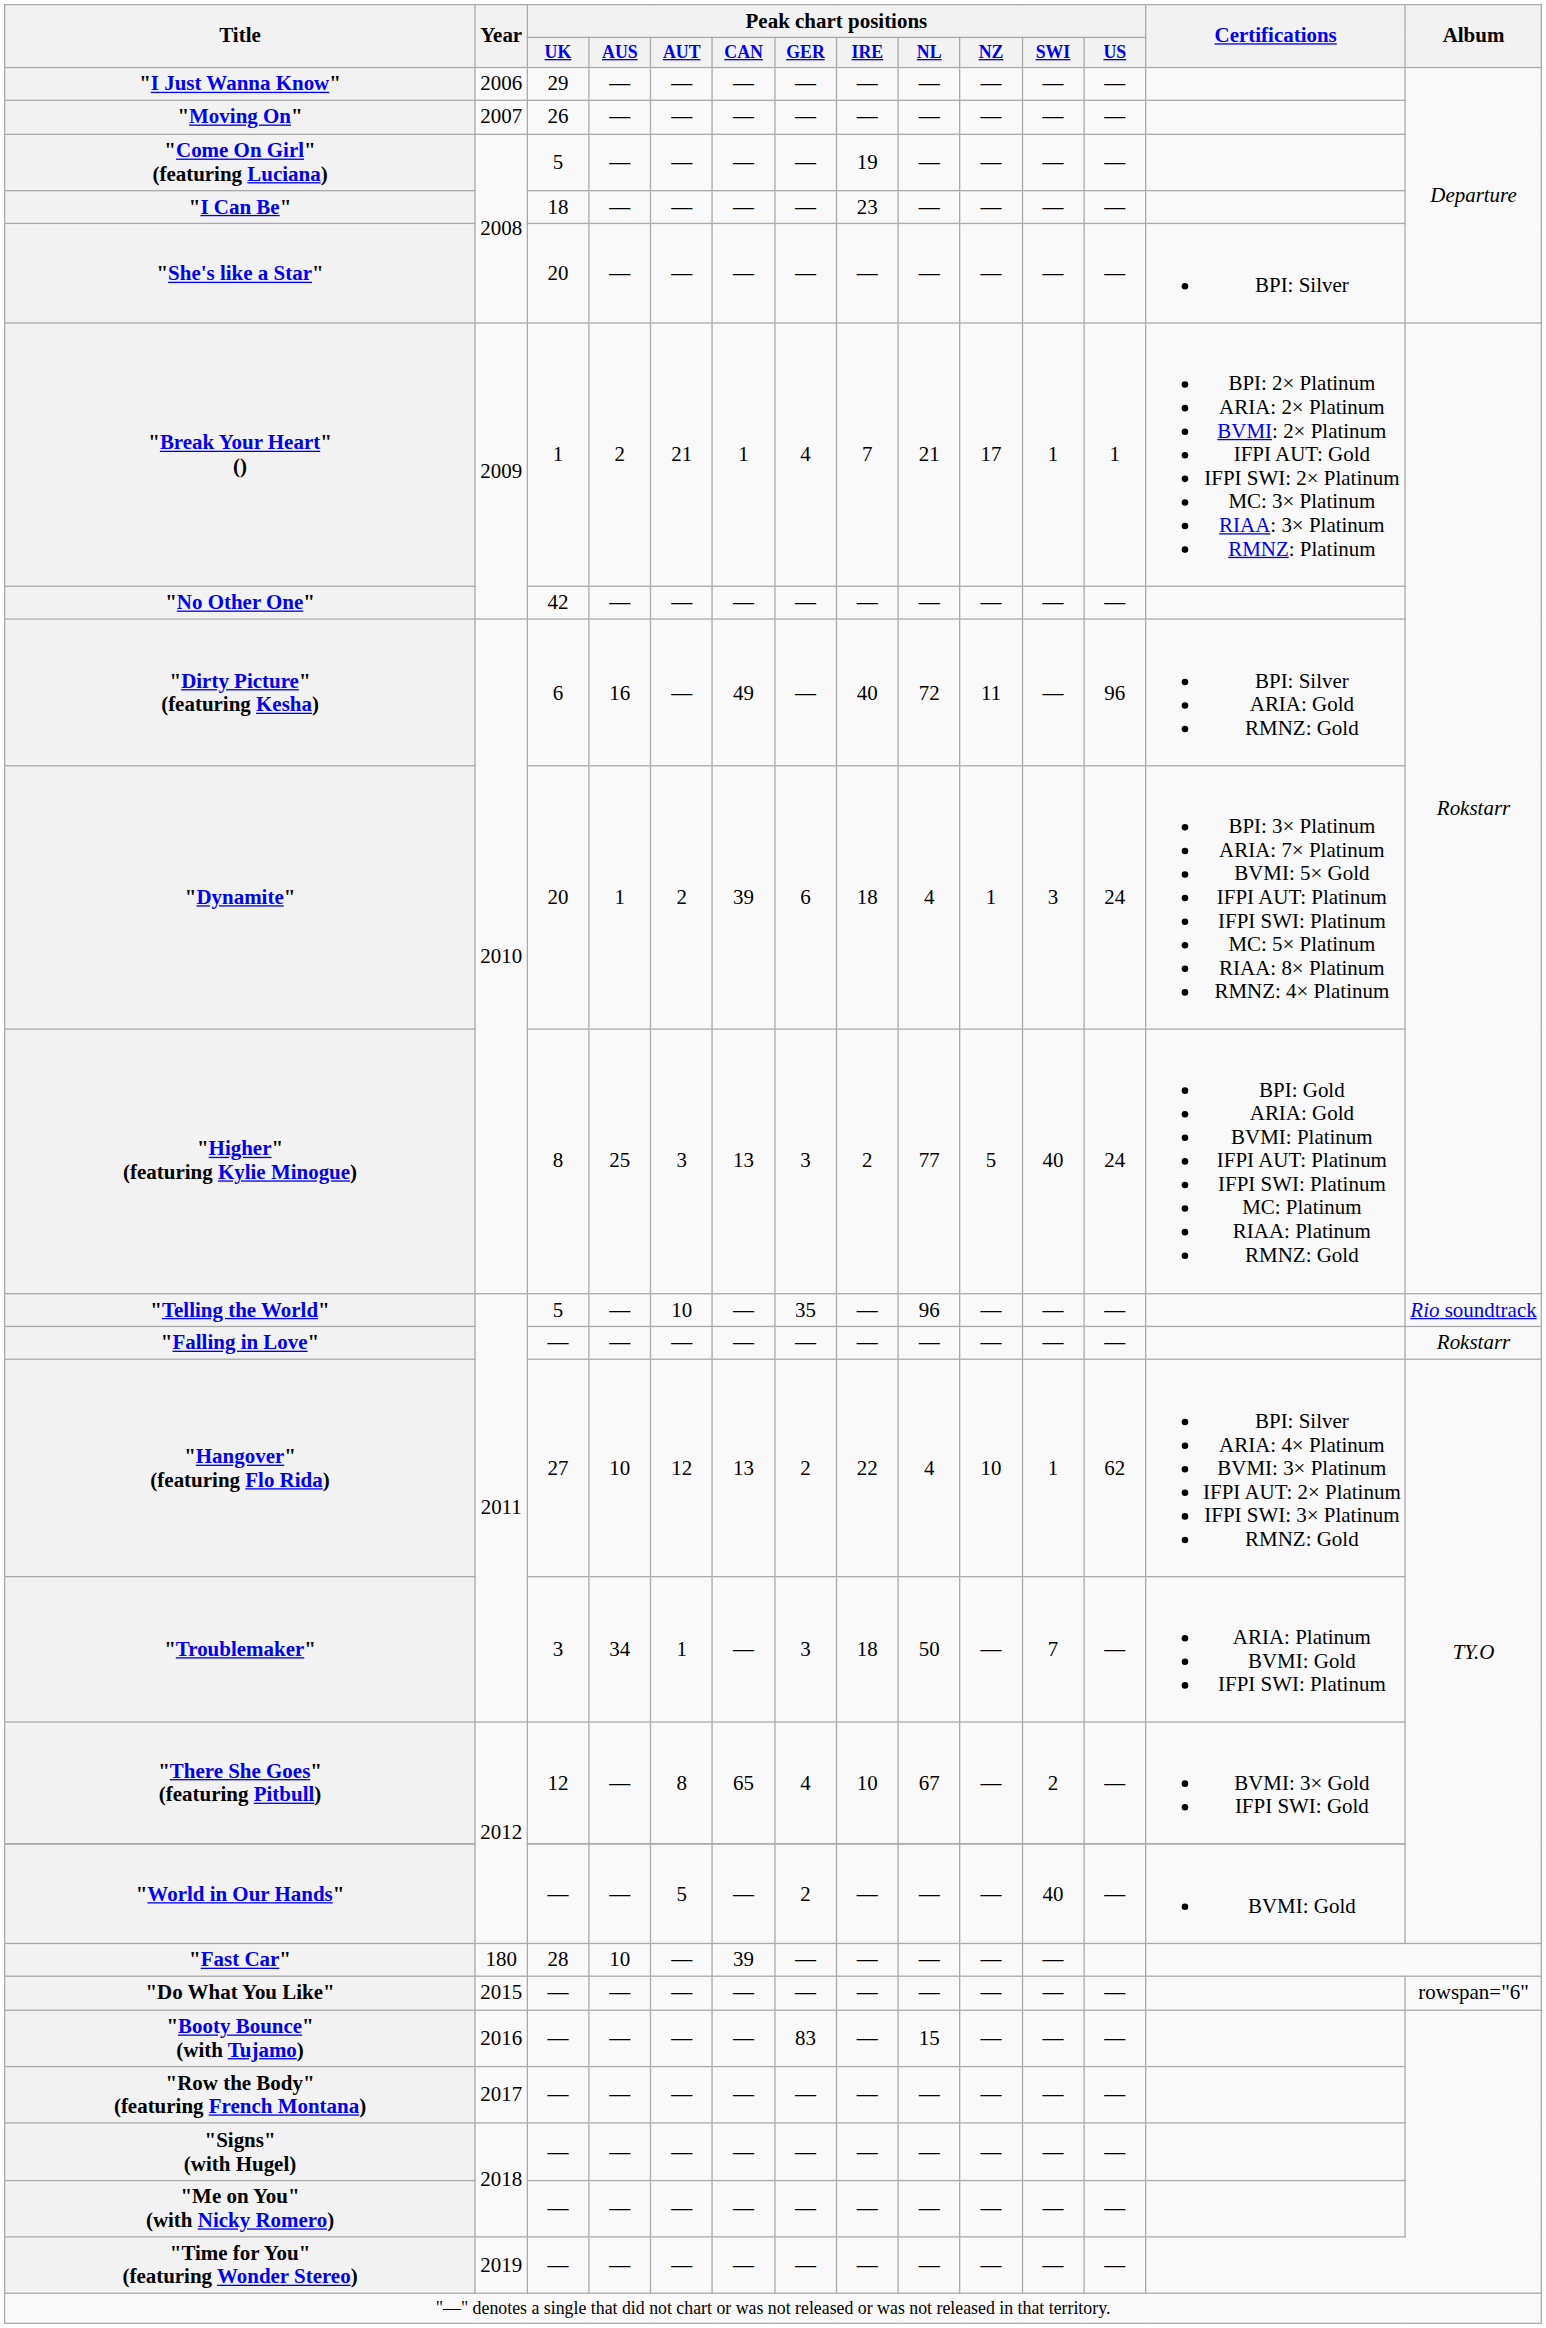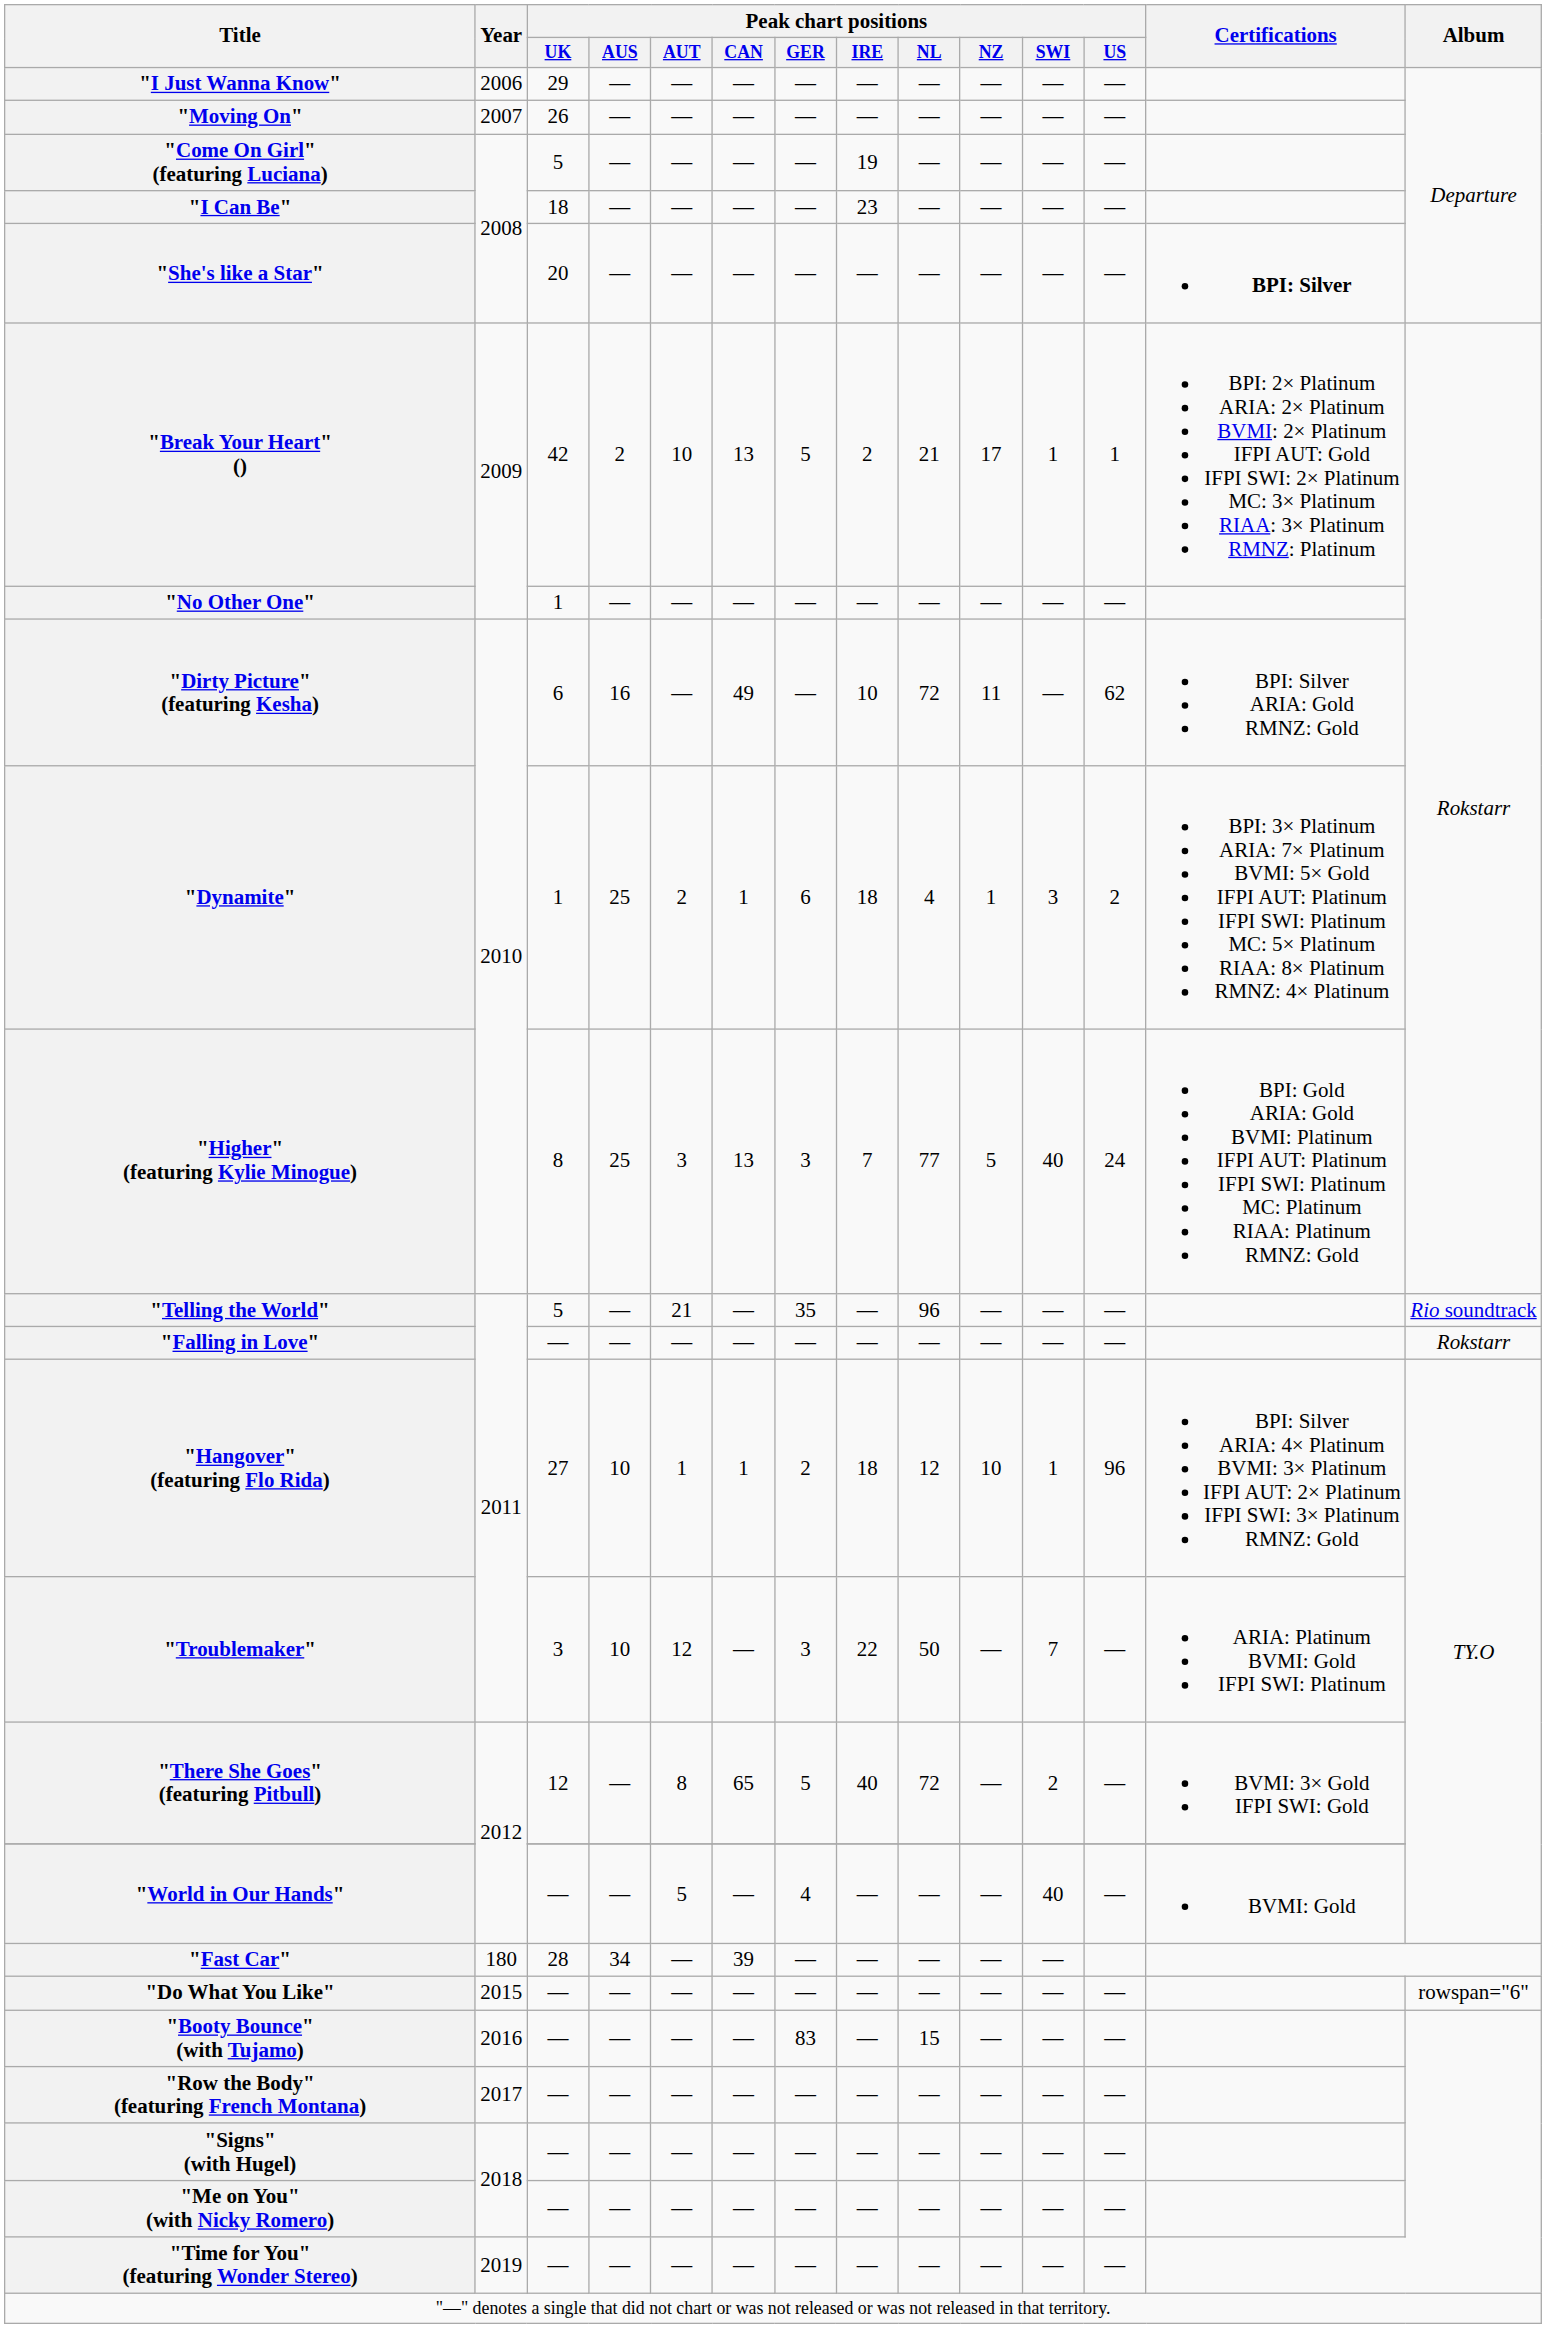(1276, 285) normal -> (1276, 285) bold
(558, 454) 1 -> (558, 454) 42
(682, 454) 21 -> (682, 454) 10
(744, 454) 1 -> (744, 454) 13
(805, 454) 4 -> (805, 454) 5
(867, 454) 7 -> (867, 454) 2
(558, 602) 42 -> (558, 602) 1
(867, 692) 40 -> (867, 692) 10
(1115, 692) 96 -> (1115, 692) 62
(558, 897) 20 -> (558, 897) 1
(620, 897) 1 -> (620, 897) 25
(744, 897) 39 -> (744, 897) 1
(1115, 897) 24 -> (1115, 897) 2
(867, 1161) 2 -> (867, 1161) 7
(682, 1309) 10 -> (682, 1309) 21
(682, 1467) 12 -> (682, 1467) 1
(744, 1467) 13 -> (744, 1467) 1
(867, 1467) 22 -> (867, 1467) 18
(929, 1467) 4 -> (929, 1467) 12
(1115, 1467) 62 -> (1115, 1467) 96
(620, 1649) 34 -> (620, 1649) 10
(682, 1649) 1 -> (682, 1649) 12
(867, 1649) 18 -> (867, 1649) 22
(805, 1783) 4 -> (805, 1783) 5
(867, 1783) 10 -> (867, 1783) 40
(929, 1783) 67 -> (929, 1783) 72
(805, 1893) 2 -> (805, 1893) 4
(620, 1959) 10 -> (620, 1959) 34
